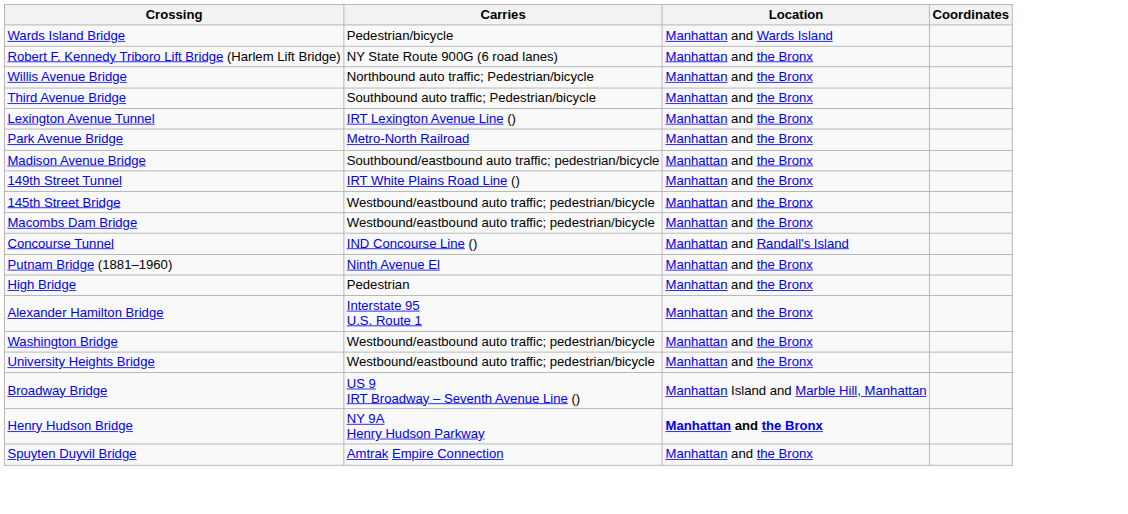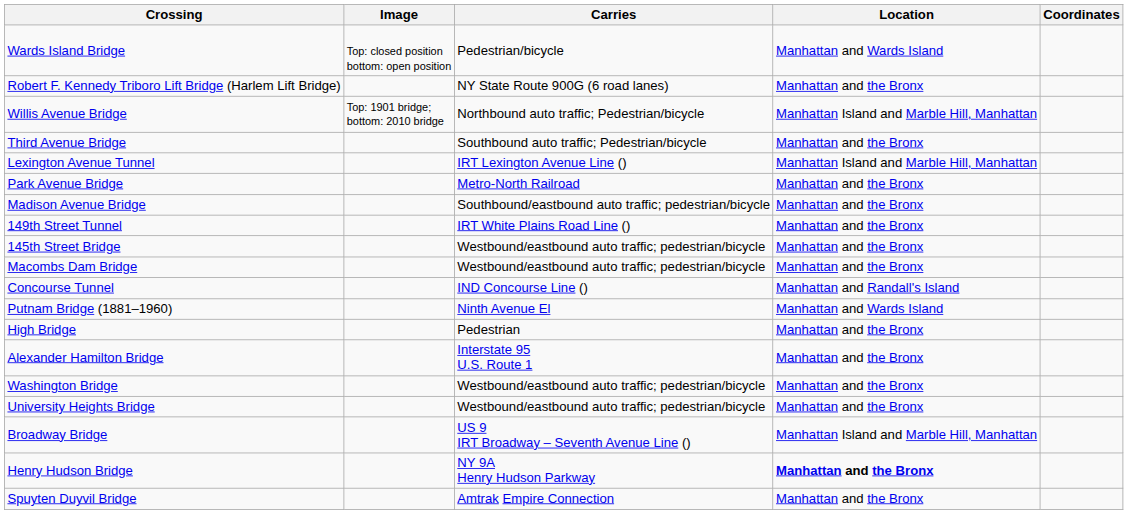+ column: (399, 14)
(739, 77) Manhattan and the Bronx -> (907, 114) Manhattan Island and Marble Hill, Manhattan
(739, 118) Manhattan and the Bronx -> (907, 163) Manhattan Island and Marble Hill, Manhattan
(739, 264) Manhattan and the Bronx -> (860, 308) Manhattan and Wards Island
